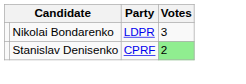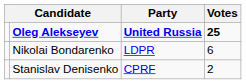+ row: (55, 32)
(164, 32) 3 -> (210, 50) 6
(164, 50) lightgreen background -> (210, 69) no background
